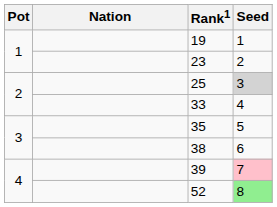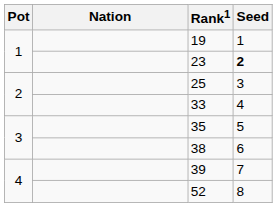(240, 62) normal -> (240, 62) bold
(240, 83) lightgrey background -> (240, 83) no background
(240, 169) pink background -> (240, 169) no background
(240, 191) lightgreen background -> (240, 191) no background
